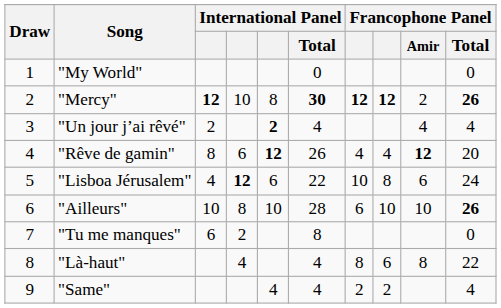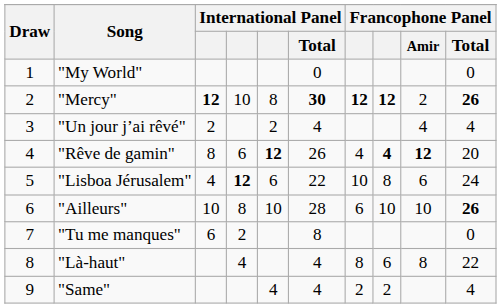(273, 126) bold -> (273, 126) normal
(387, 153) normal -> (387, 153) bold
